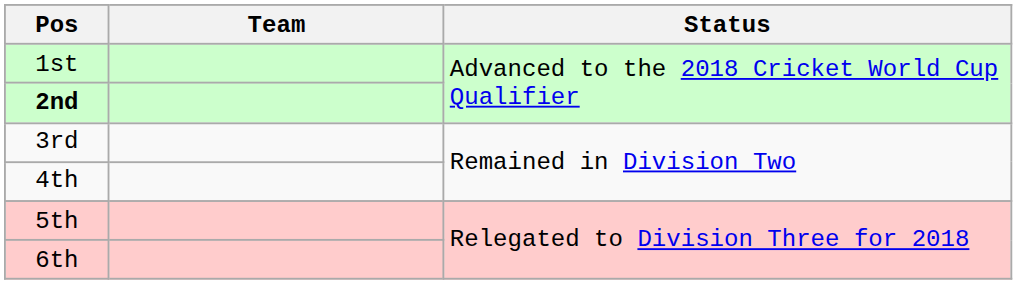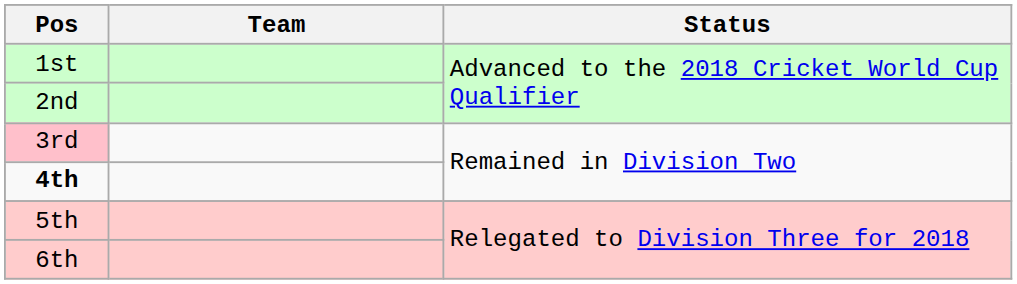(57, 103) bold -> (57, 103) normal
(57, 142) no background -> (57, 142) pink background
(57, 181) normal -> (57, 181) bold
